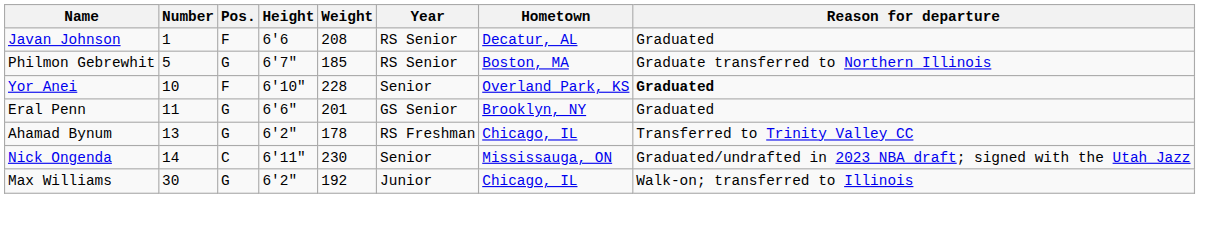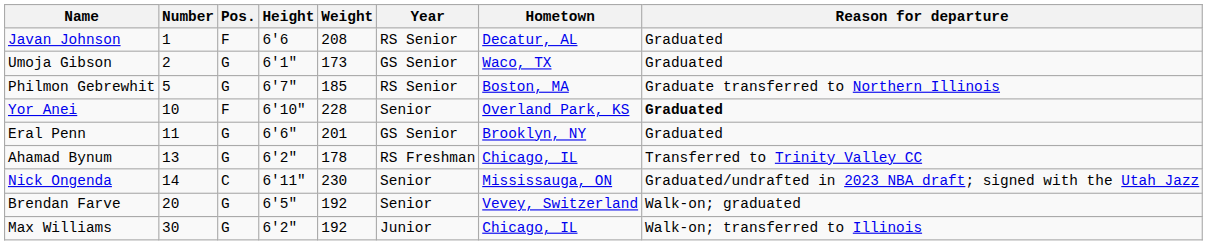+ row: (60, 63)
+ row: (64, 204)
